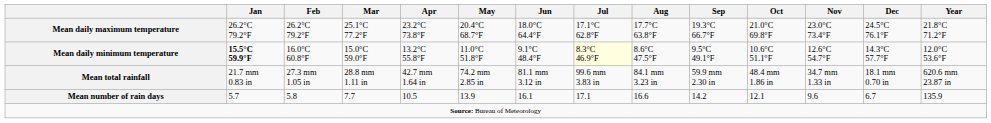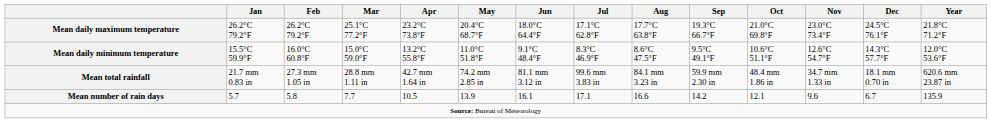(241, 54) bold -> (240, 54) normal
(587, 54) lightyellow background -> (587, 54) no background
